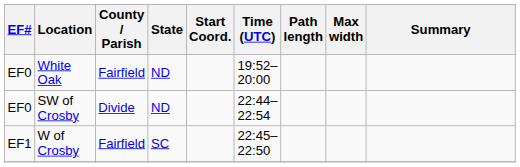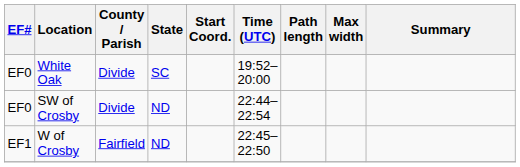(122, 72) Fairfield -> (116, 72) Divide
(160, 72) ND -> (160, 72) SC
(160, 143) SC -> (160, 143) ND
